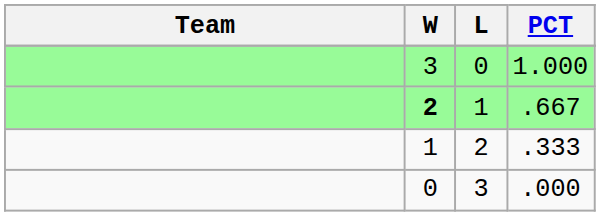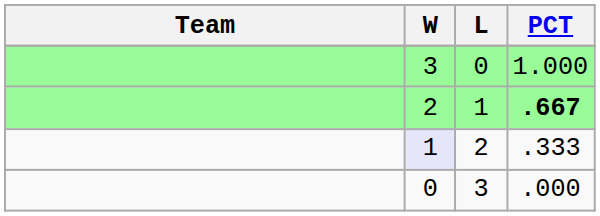(430, 108) bold -> (430, 108) normal
(550, 108) normal -> (550, 108) bold
(430, 149) no background -> (430, 149) lavender background
